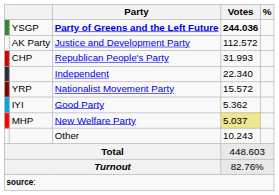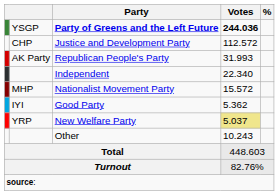(31, 43) AK Party -> (22, 43) CHP
(22, 58) CHP -> (31, 58) AK Party
(22, 89) YRP -> (23, 89) MHP
(23, 120) MHP -> (22, 120) YRP
